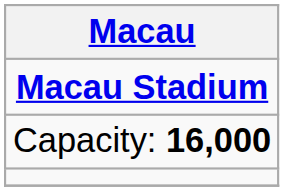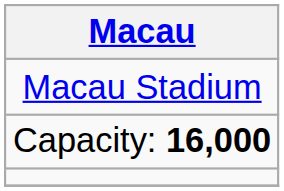(142, 86) bold -> (142, 86) normal
